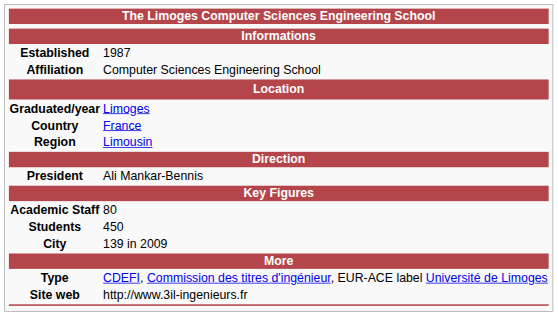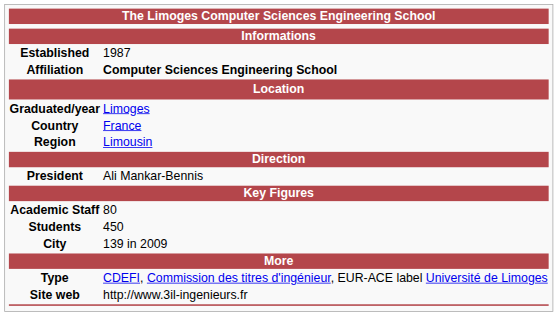(212, 70) normal -> (220, 70) bold
